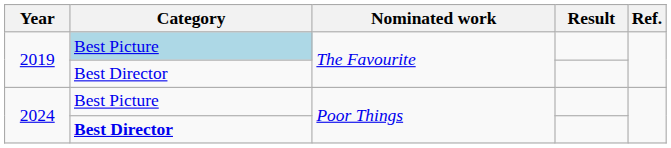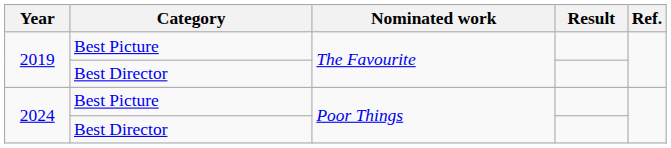(116, 45) lightblue background -> (116, 45) no background
(123, 128) bold -> (121, 128) normal
